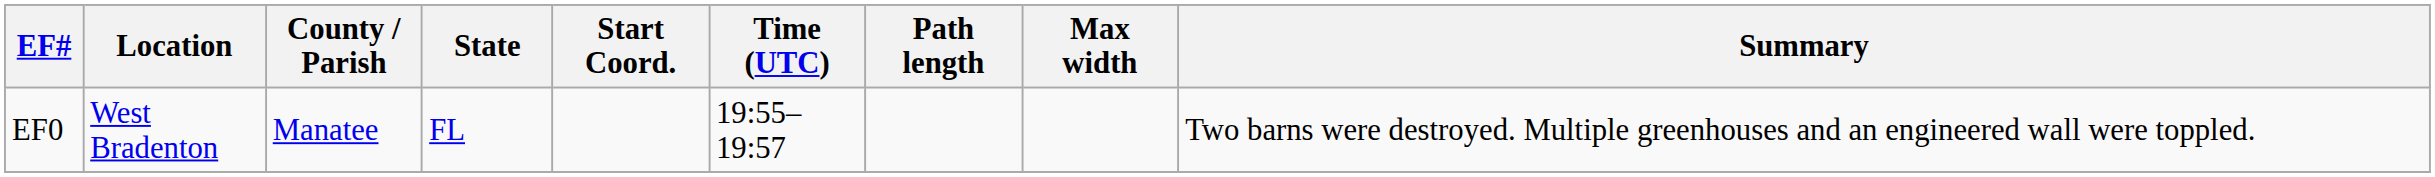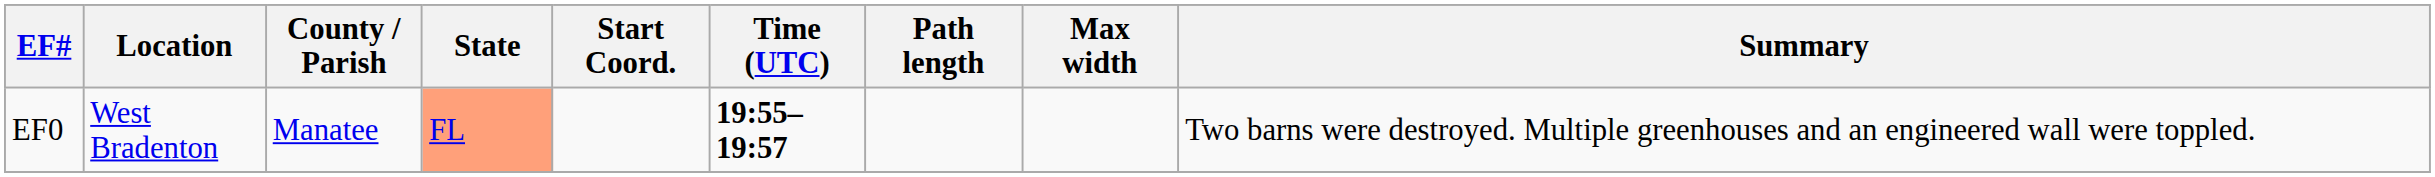(447, 129) no background -> (447, 129) lightsalmon background
(759, 129) normal -> (759, 129) bold
